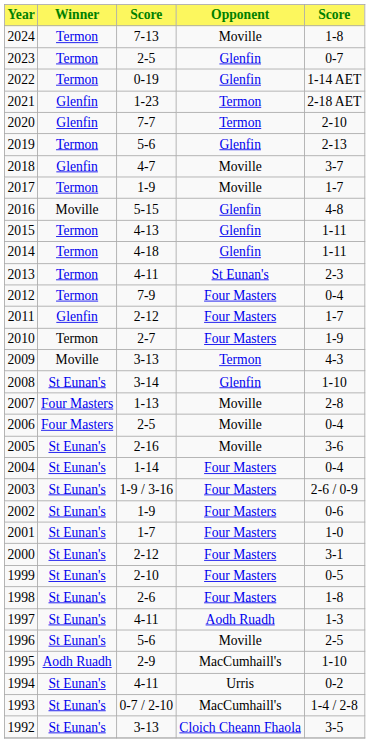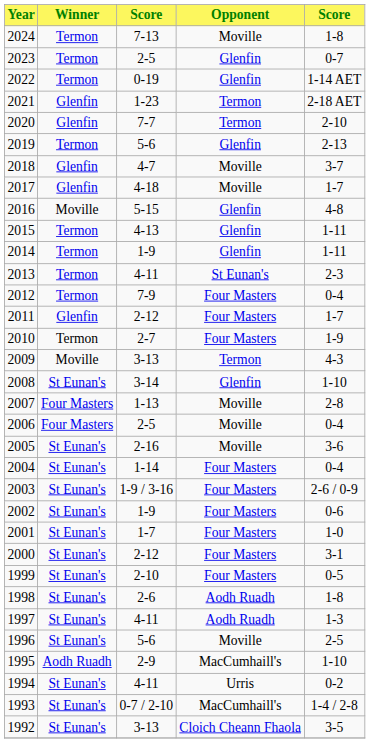(77, 187) Termon -> (77, 187) Glenfin
(146, 187) 1-9 -> (146, 187) 4-18
(146, 252) 4-18 -> (146, 252) 1-9
(240, 597) Four Masters -> (240, 597) Aodh Ruadh
